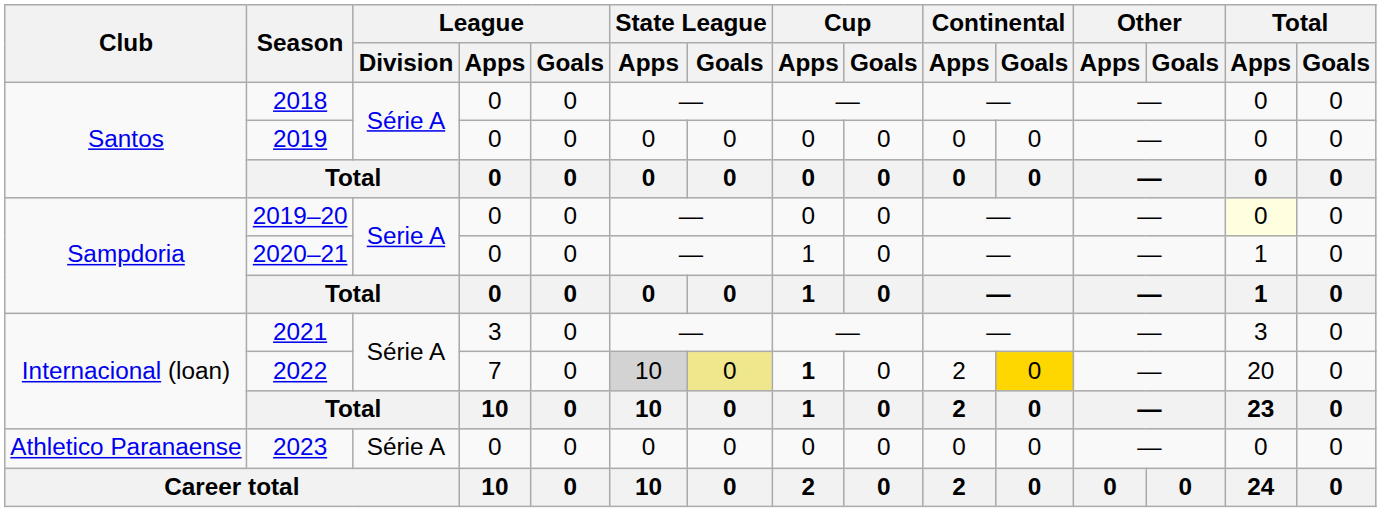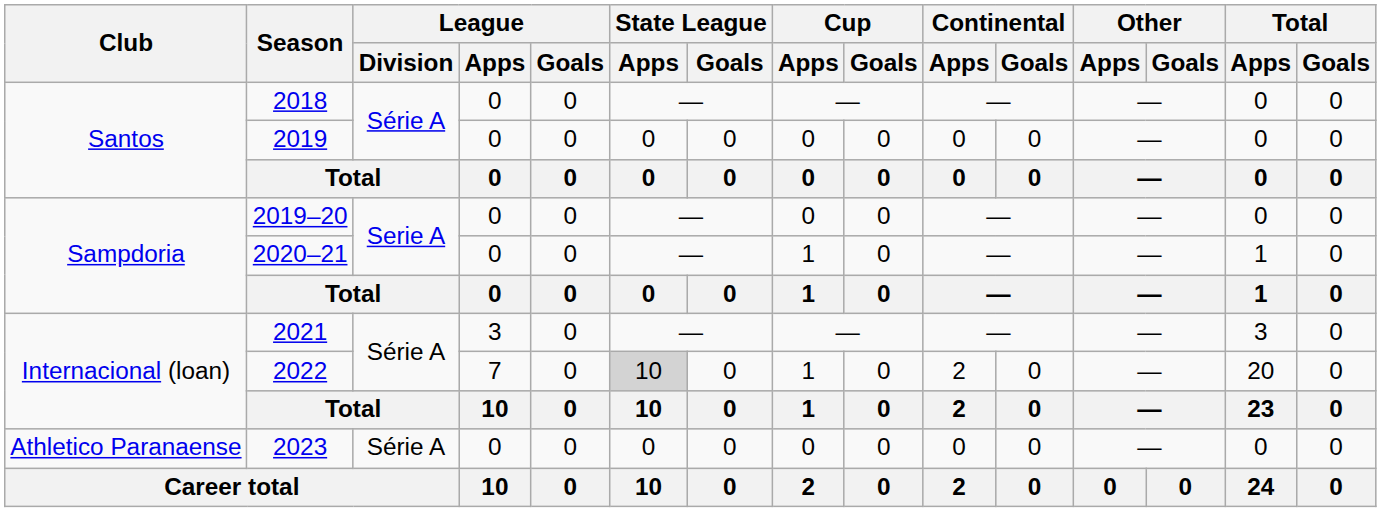(1261, 216) lightyellow background -> (1261, 216) no background
(730, 370) khaki background -> (730, 370) no background
(808, 370) bold -> (808, 370) normal
(1035, 370) gold background -> (1035, 370) no background
